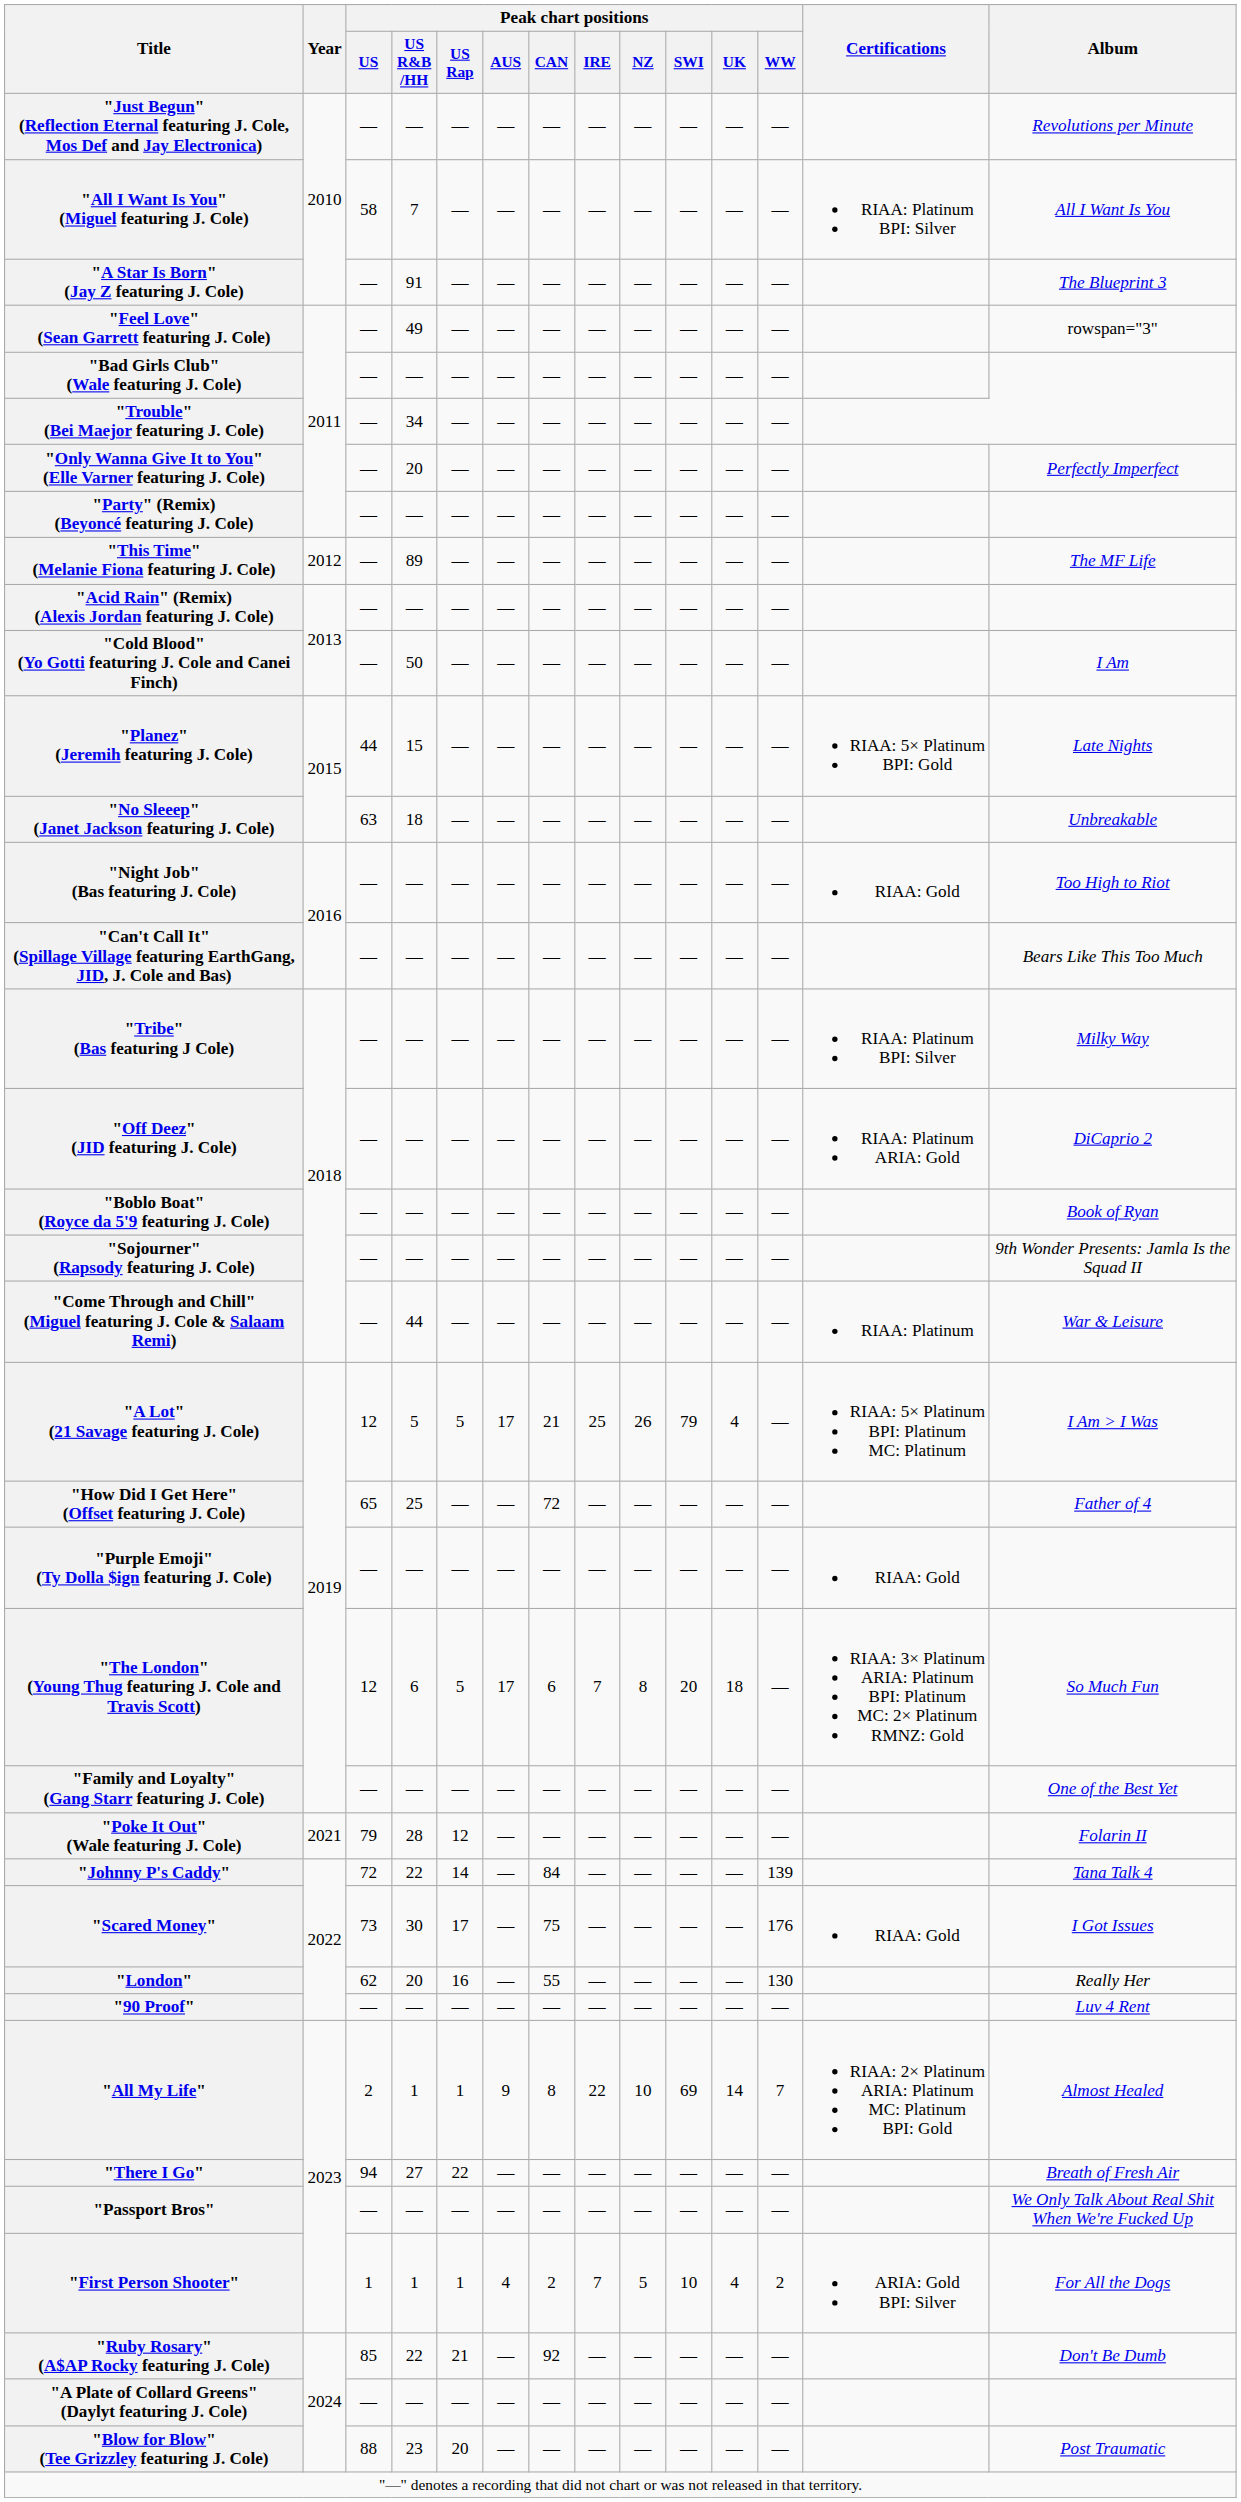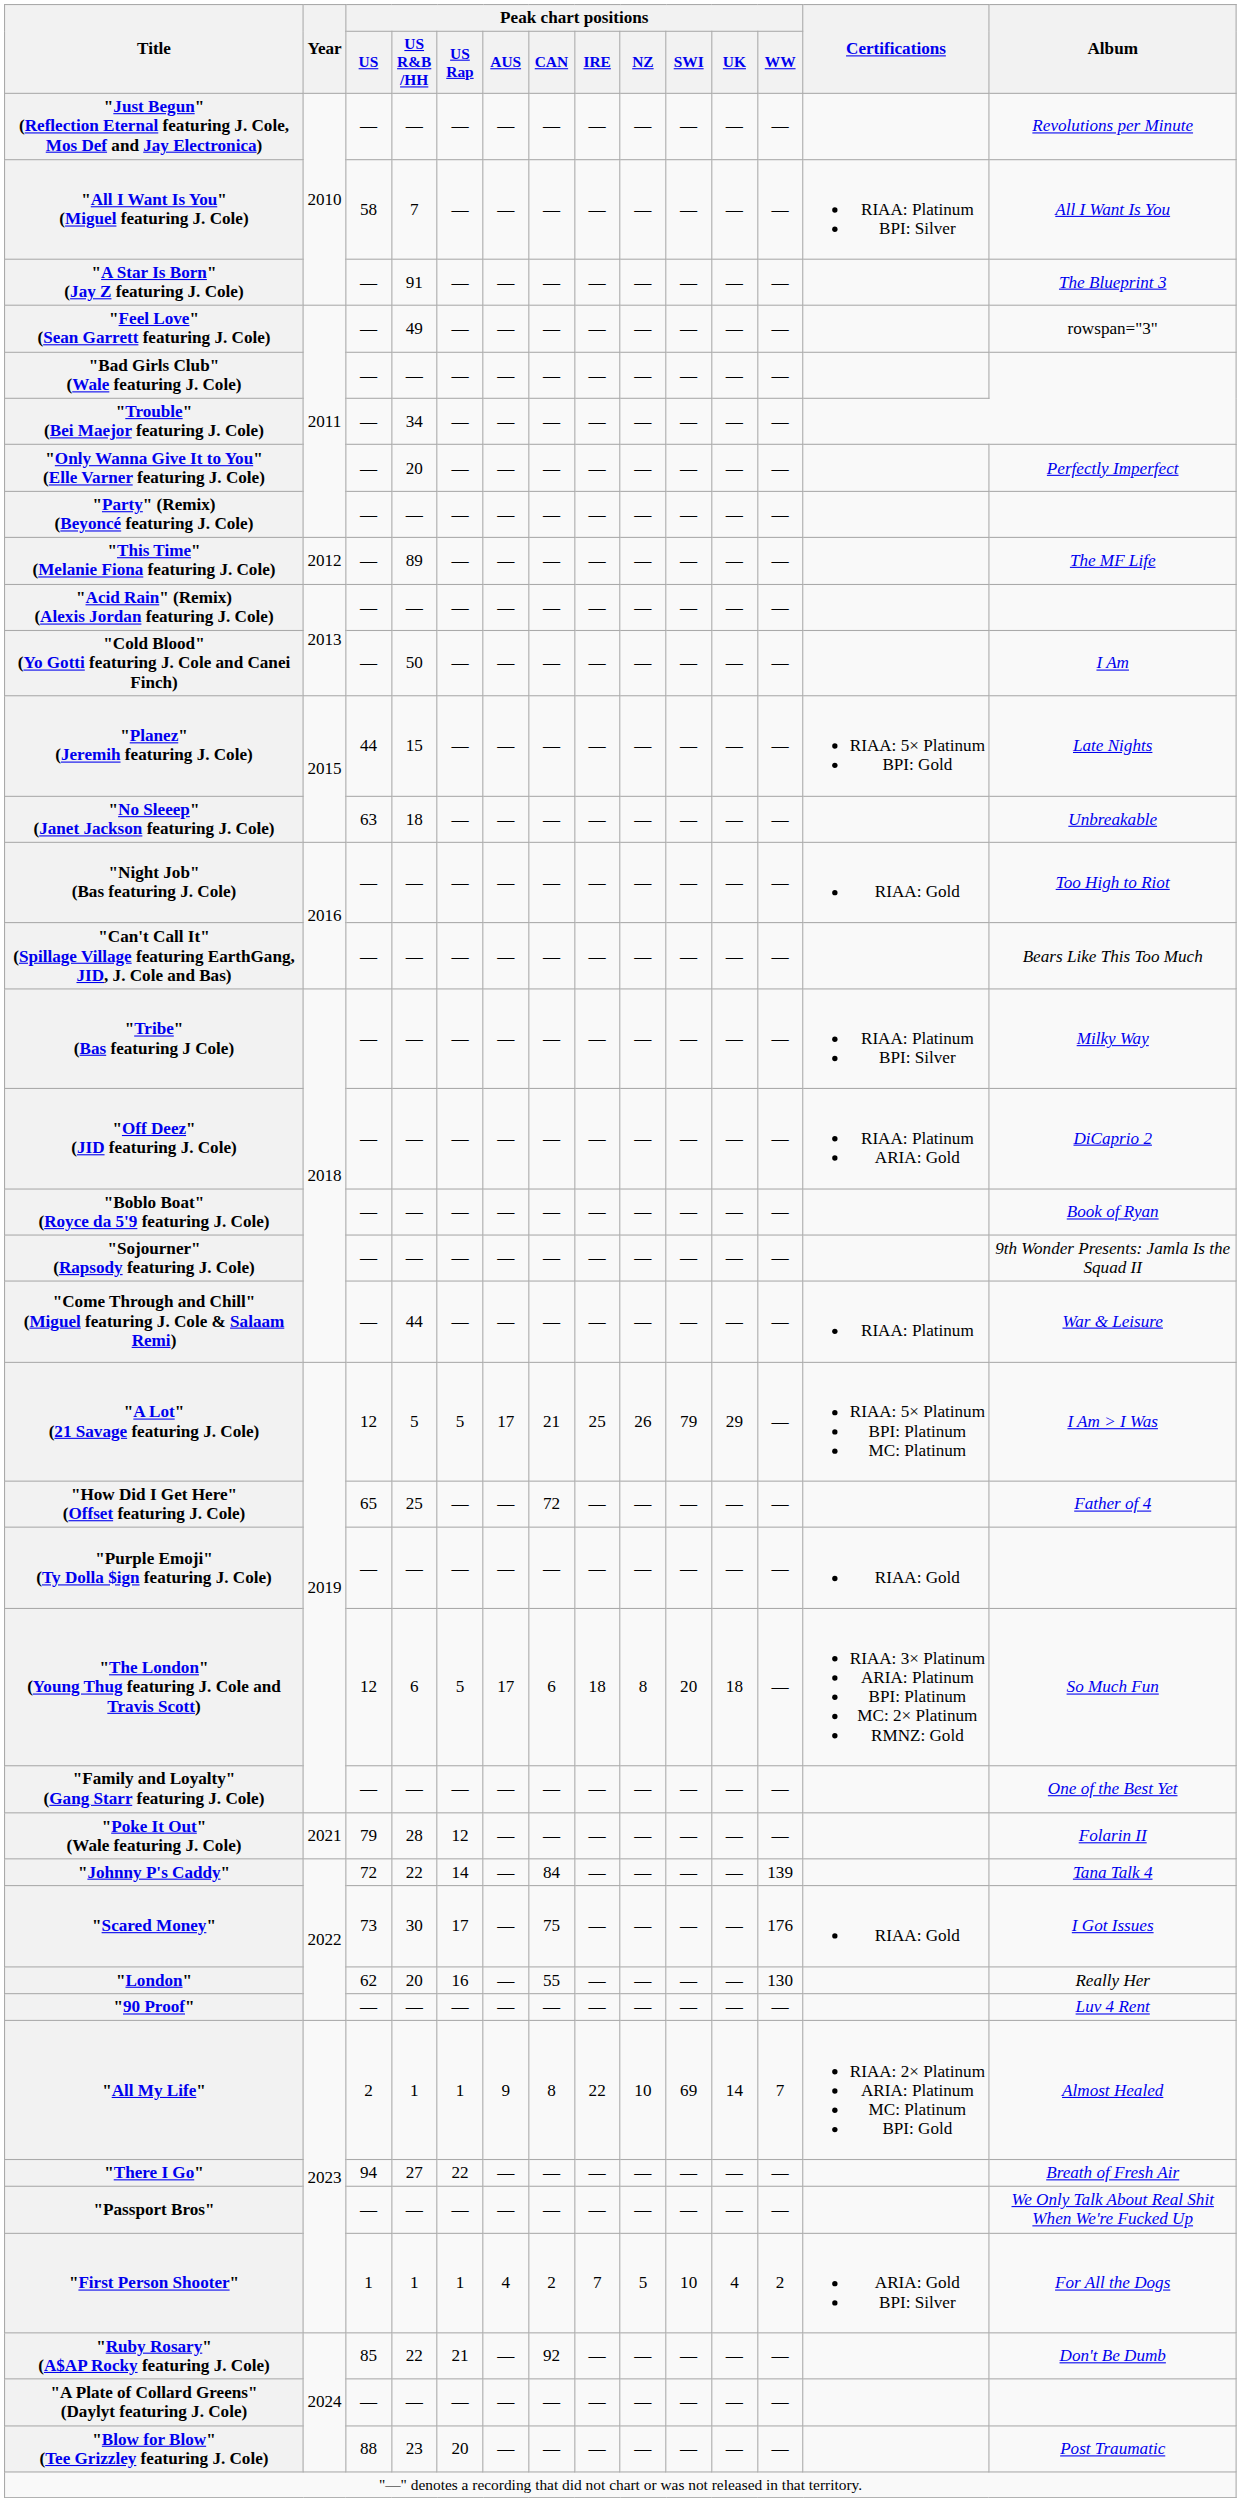(734, 1421) 4 -> (734, 1421) 29
(597, 1687) 7 -> (597, 1687) 18
